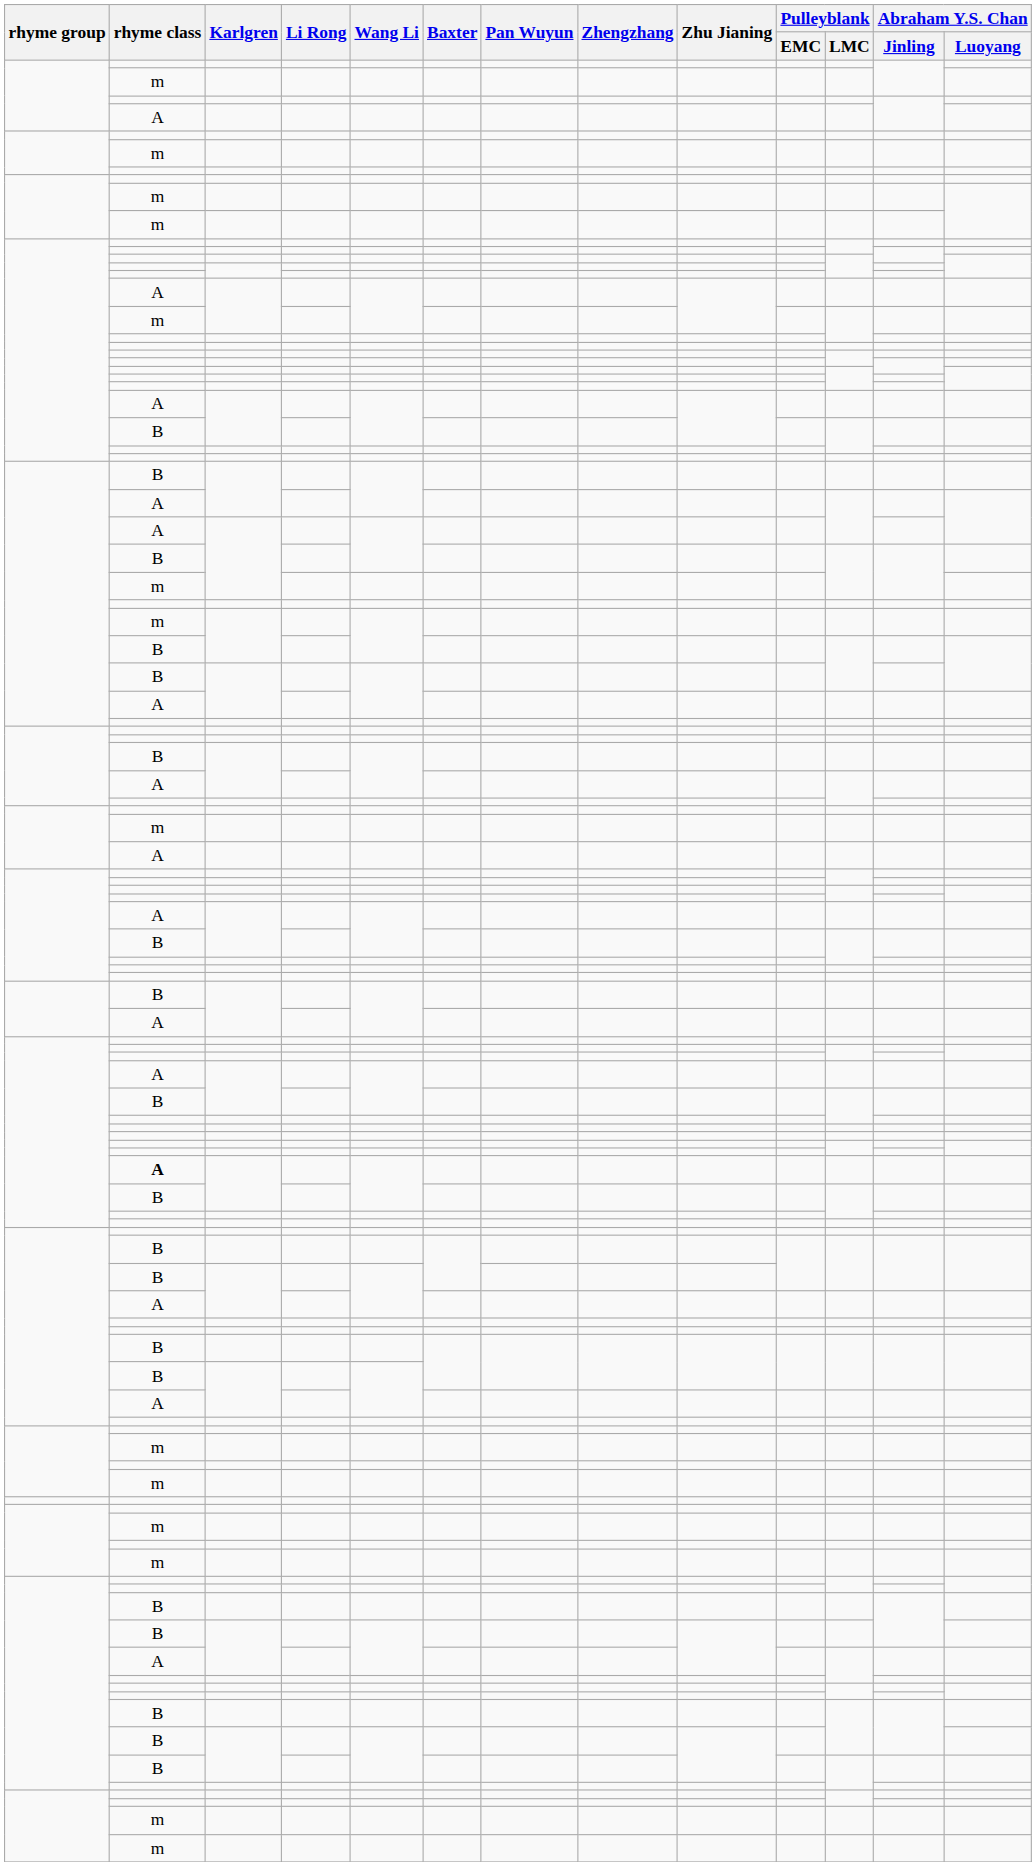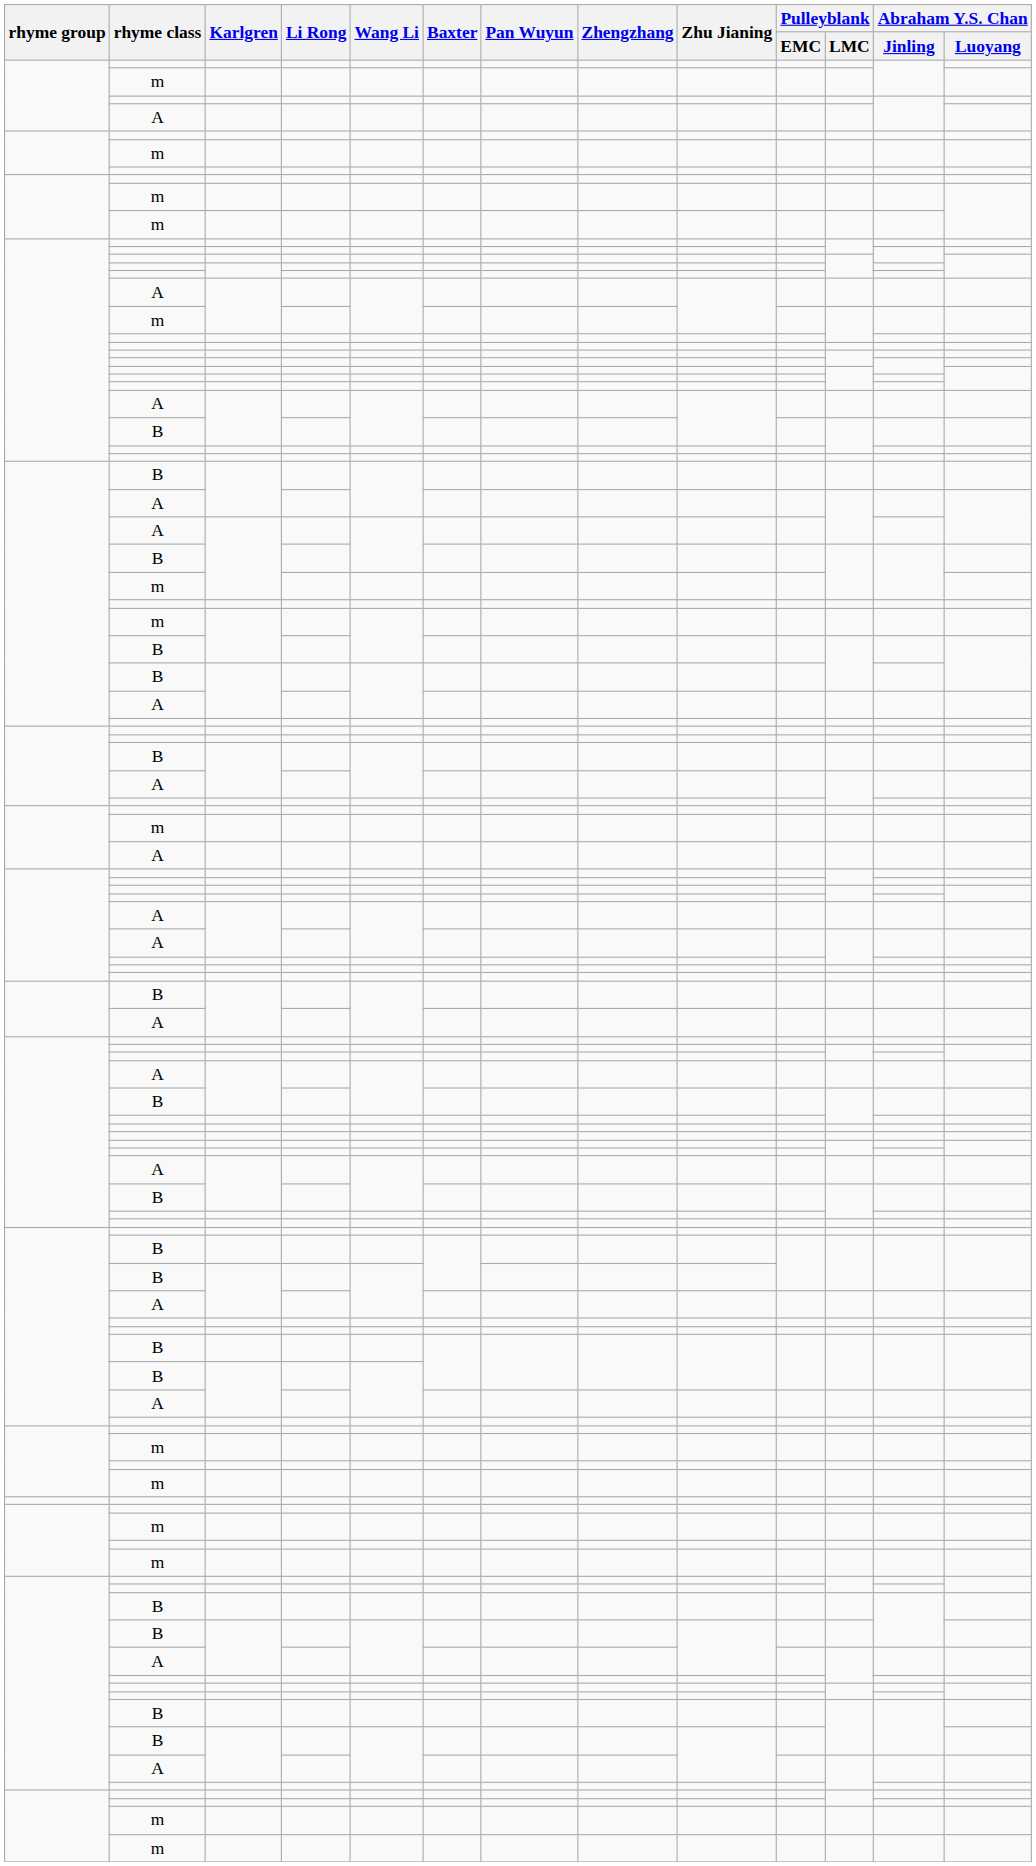(157, 942) B -> (158, 942) A
(158, 1169) bold -> (158, 1169) normal
(157, 1768) B -> (158, 1768) A
